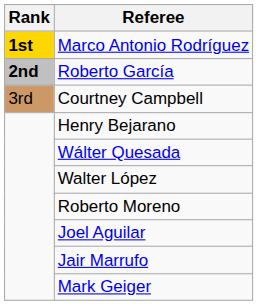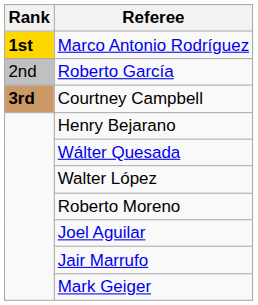(24, 71) bold -> (23, 71) normal
(21, 98) normal -> (22, 98) bold
